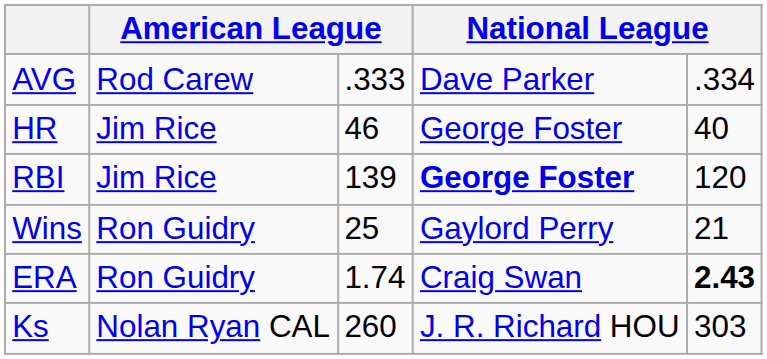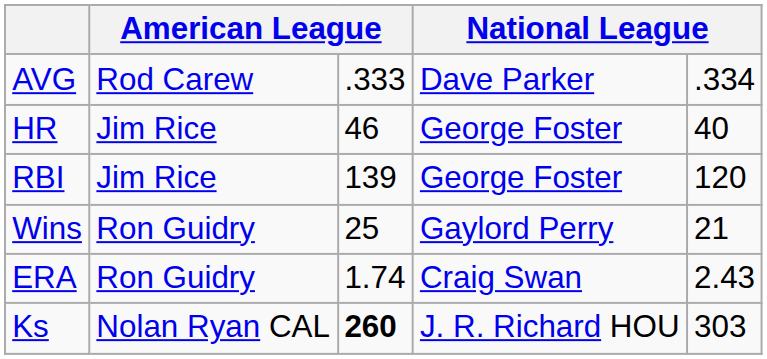(527, 178) bold -> (521, 178) normal
(725, 278) bold -> (725, 278) normal
(371, 327) normal -> (371, 327) bold
